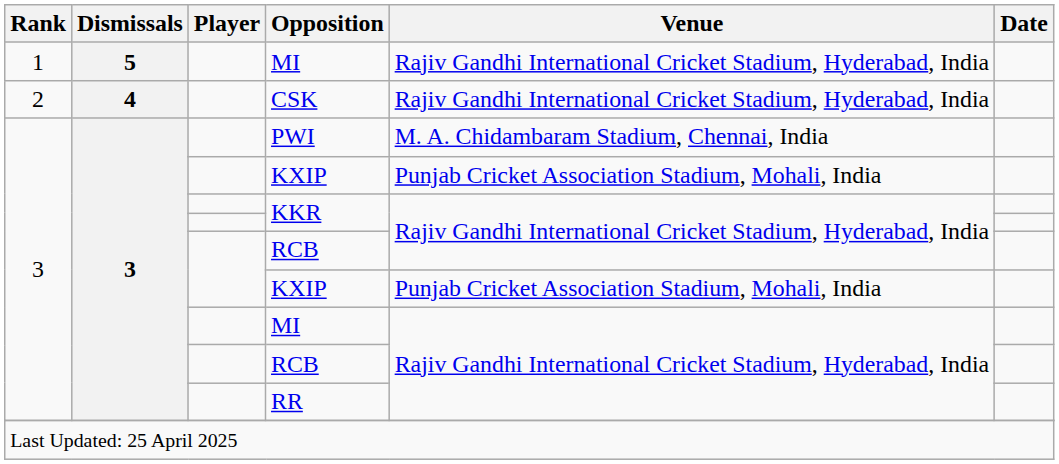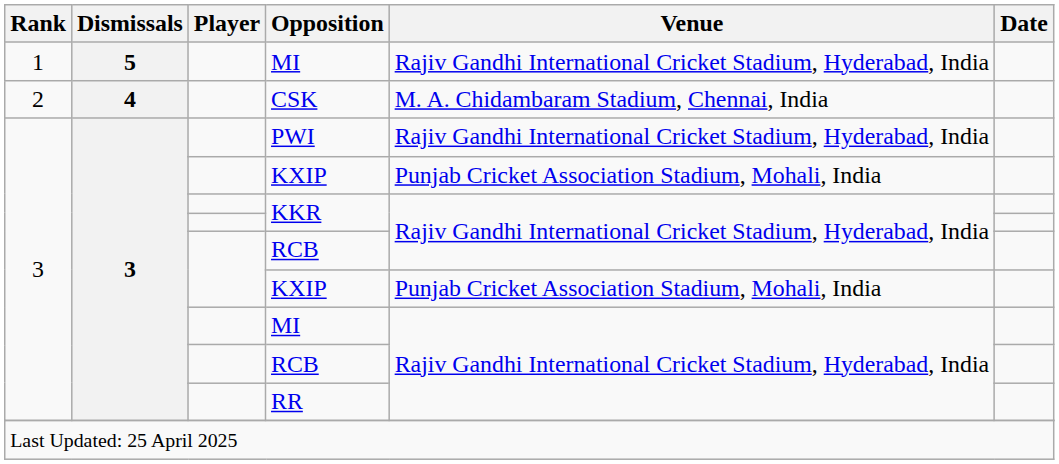(692, 99) Rajiv Gandhi International Cricket Stadium, Hyderabad, India -> (612, 99) M. A. Chidambaram Stadium, Chennai, India
(612, 136) M. A. Chidambaram Stadium, Chennai, India -> (692, 136) Rajiv Gandhi International Cricket Stadium, Hyderabad, India
